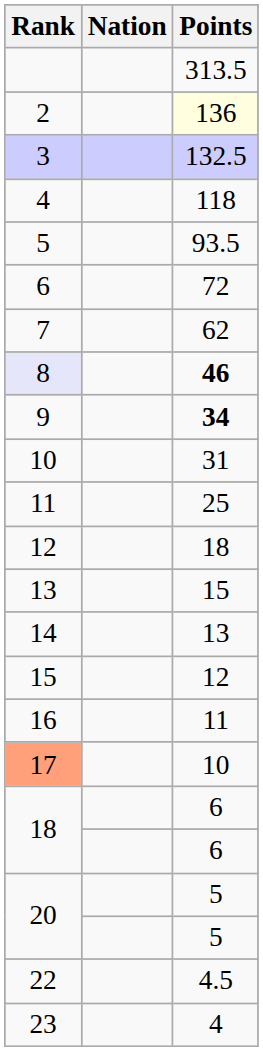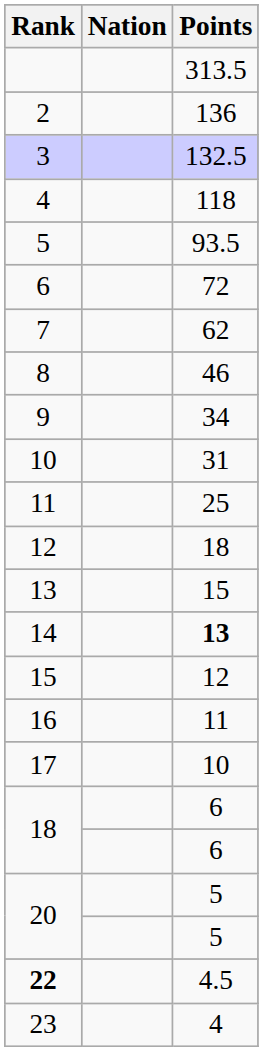(216, 112) lightyellow background -> (216, 112) no background
(43, 373) lavender background -> (43, 373) no background
(216, 373) bold -> (216, 373) normal
(216, 416) bold -> (216, 416) normal
(216, 633) normal -> (216, 633) bold
(43, 763) lightsalmon background -> (43, 763) no background
(43, 980) normal -> (43, 980) bold
